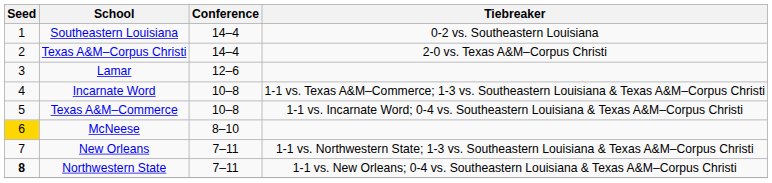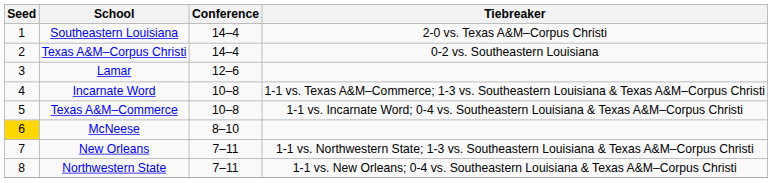(515, 33) 0-2 vs. Southeastern Louisiana -> (515, 33) 2-0 vs. Texas A&M–Corpus Christi
(515, 52) 2-0 vs. Texas A&M–Corpus Christi -> (515, 52) 0-2 vs. Southeastern Louisiana
(22, 168) bold -> (22, 168) normal
